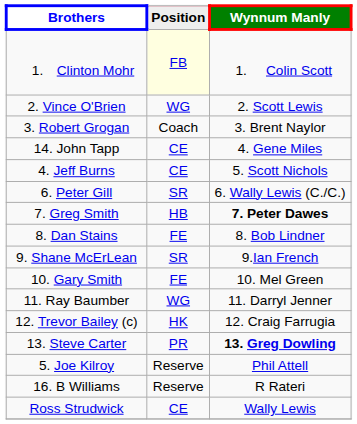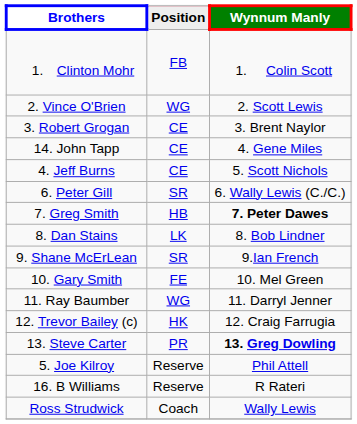(178, 62) lightyellow background -> (178, 62) no background
(178, 127) Coach -> (178, 127) CE
(178, 235) FE -> (178, 235) LK
(178, 408) CE -> (178, 408) Coach
